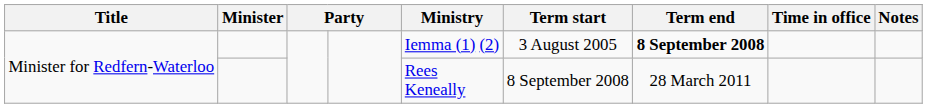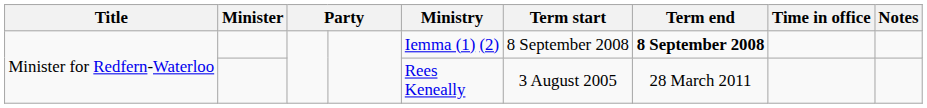(568, 44) 3 August 2005 -> (568, 44) 8 September 2008
(568, 80) 8 September 2008 -> (568, 80) 3 August 2005
